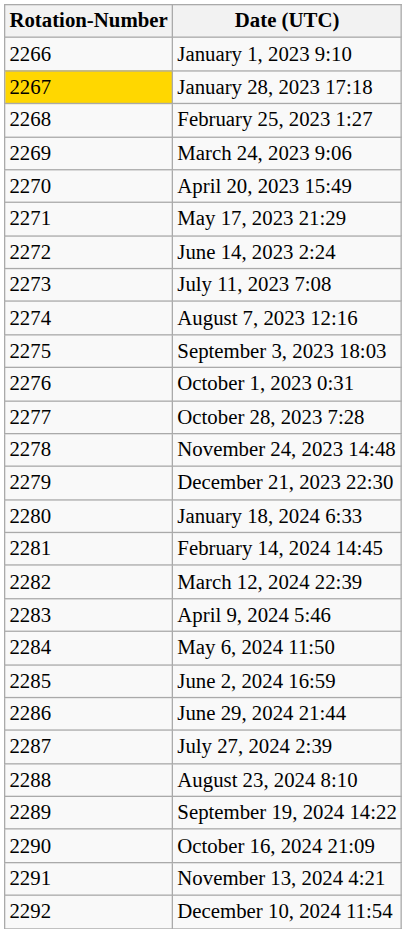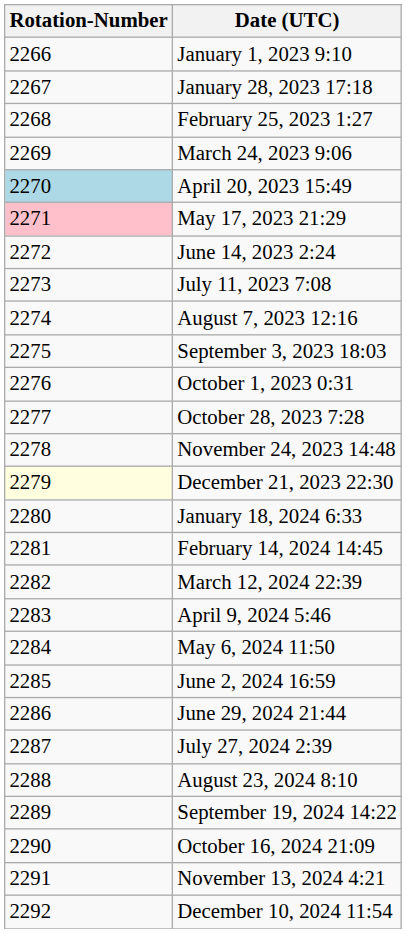(30, 86) gold background -> (30, 86) no background
(30, 185) no background -> (30, 185) lightblue background
(30, 218) no background -> (30, 218) pink background
(30, 482) no background -> (30, 482) lightyellow background
